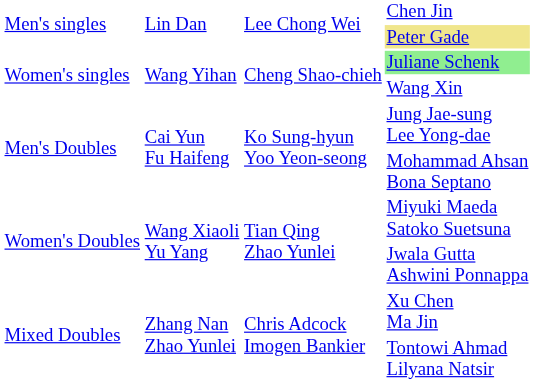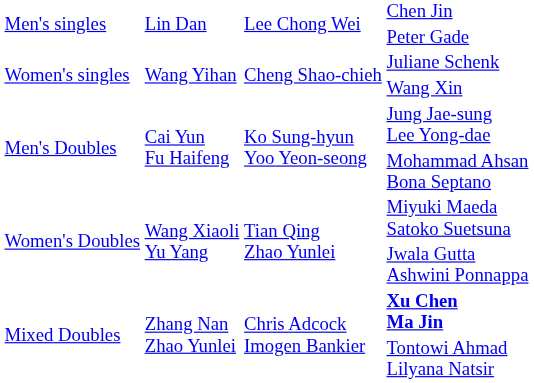(428, 36) khaki background -> (428, 36) no background
(443, 62) lightgreen background -> (443, 62) no background
(420, 311) normal -> (422, 311) bold
